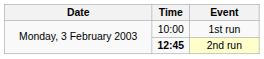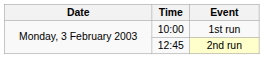(171, 45) bold -> (171, 45) normal
